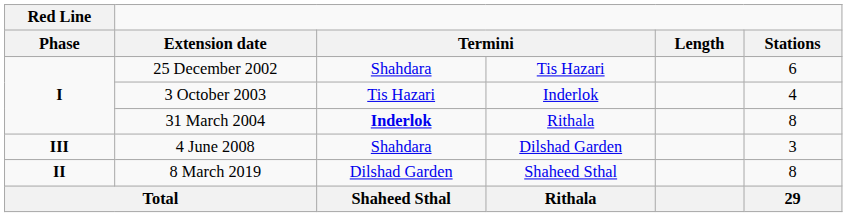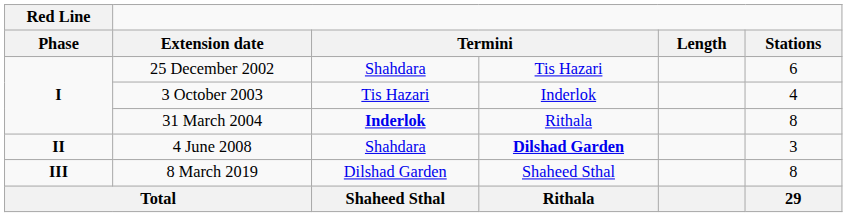(59, 146) III -> (59, 146) II
(571, 146) normal -> (568, 146) bold
(59, 172) II -> (59, 172) III
